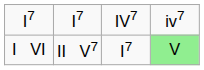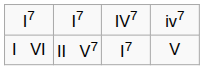(175, 49) lightgreen background -> (175, 49) no background
